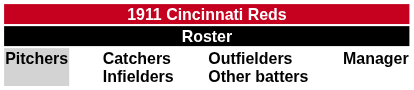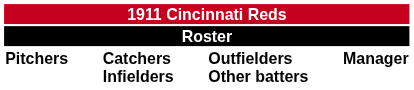(37, 58) lightgrey background -> (37, 58) no background
